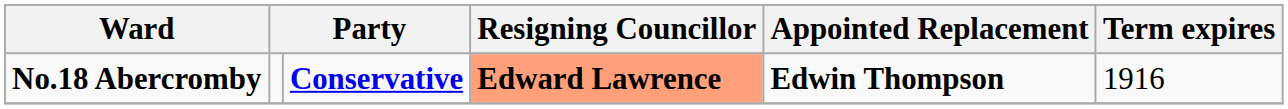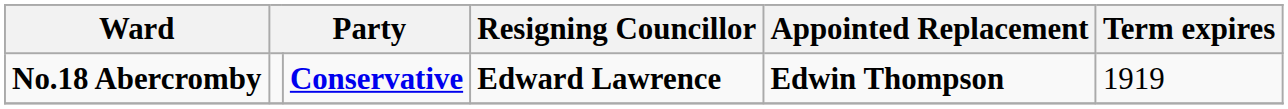(599, 77) lightsalmon background -> (599, 77) no background
(1134, 77) 1916 -> (1134, 77) 1919
